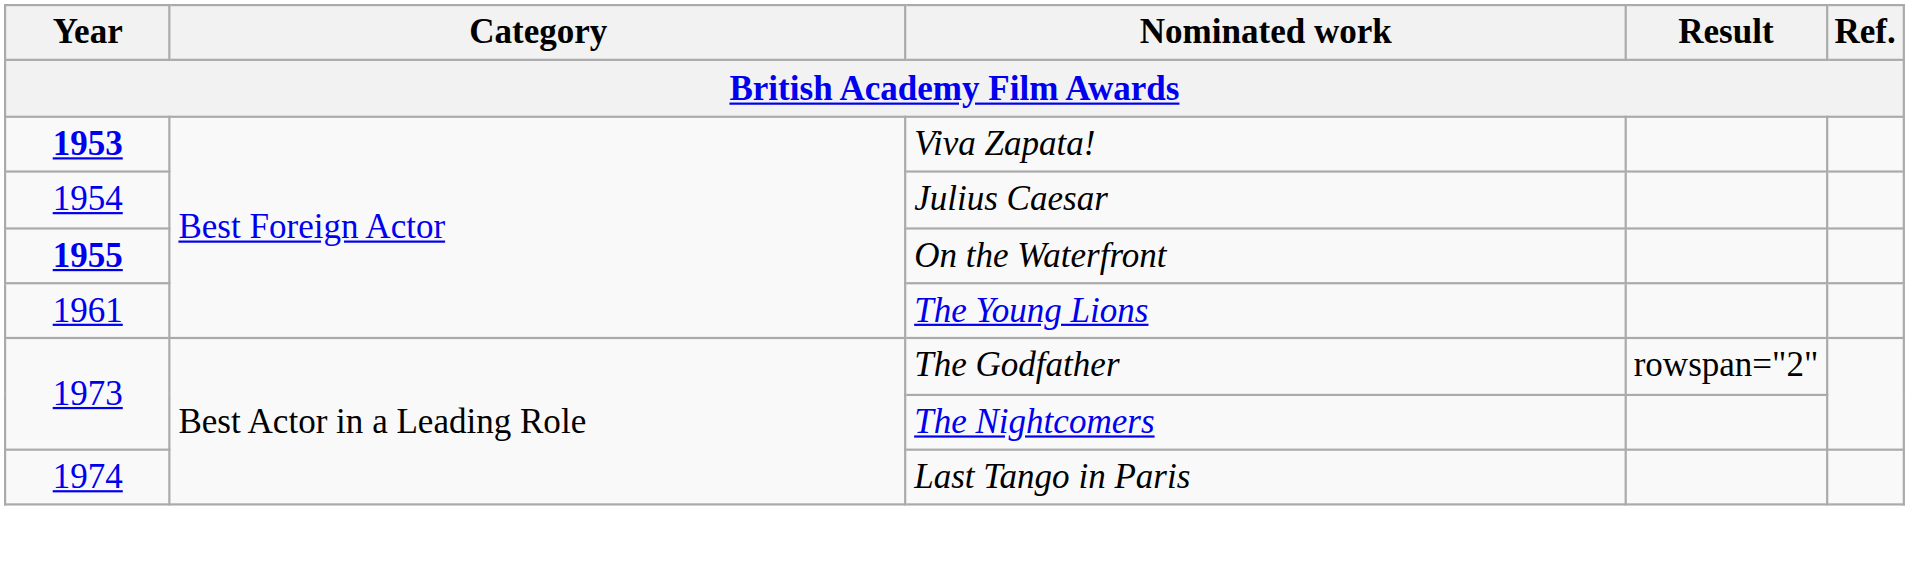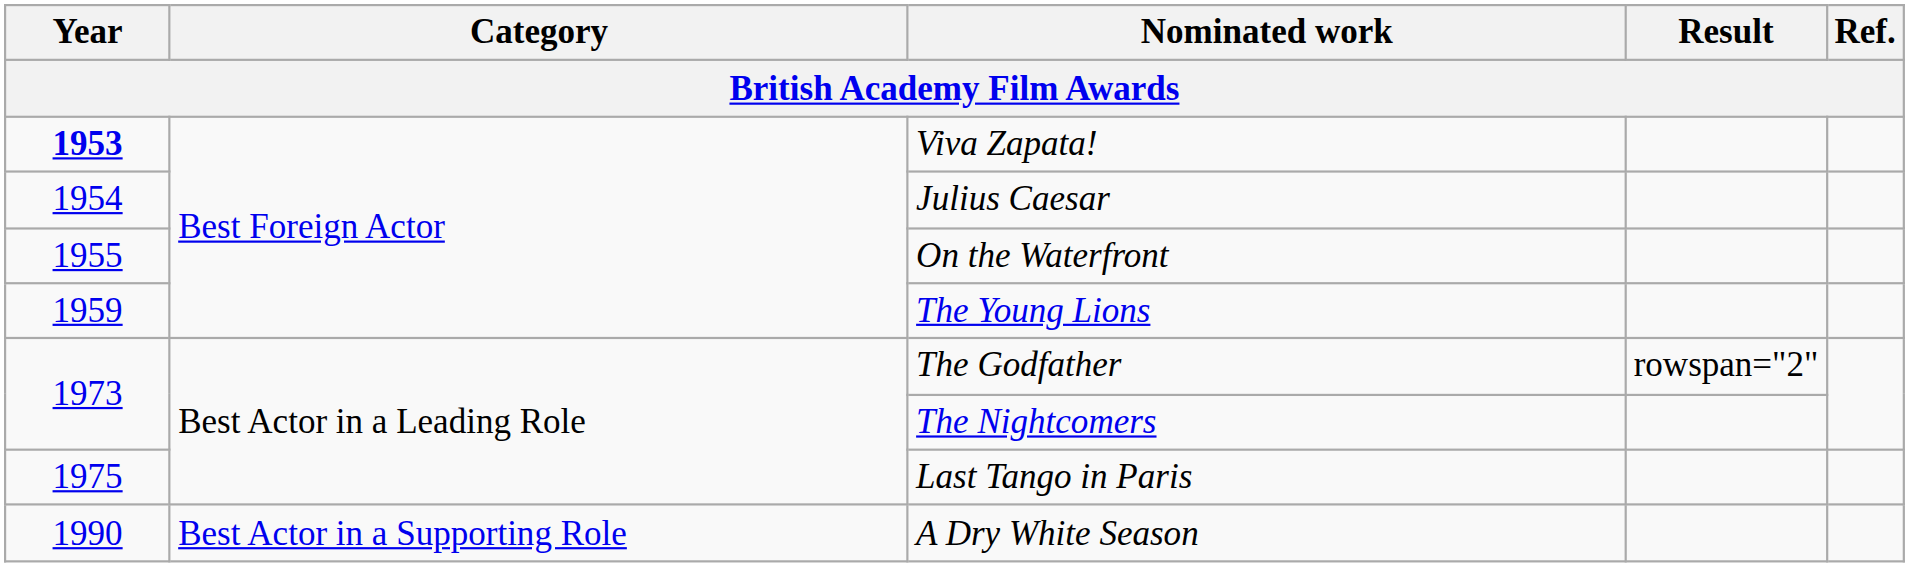(88, 254) bold -> (88, 254) normal
(88, 310) 1961 -> (88, 310) 1959
(88, 476) 1974 -> (88, 476) 1975
+ row: (1057, 532)
